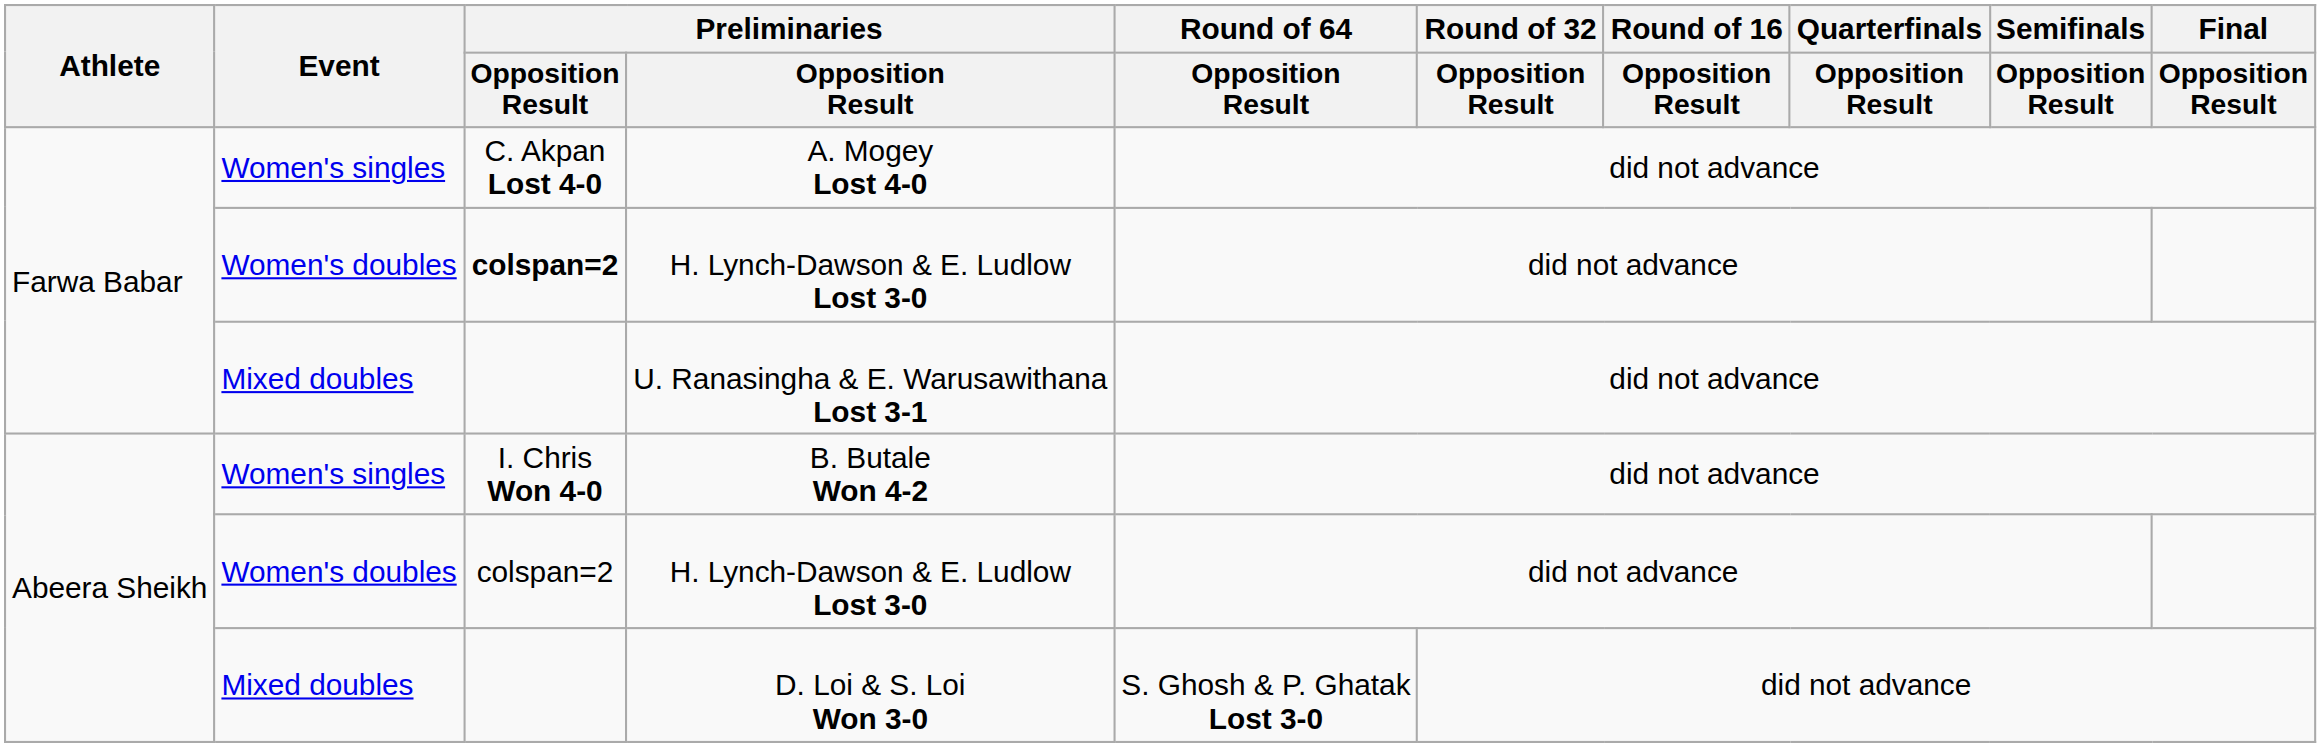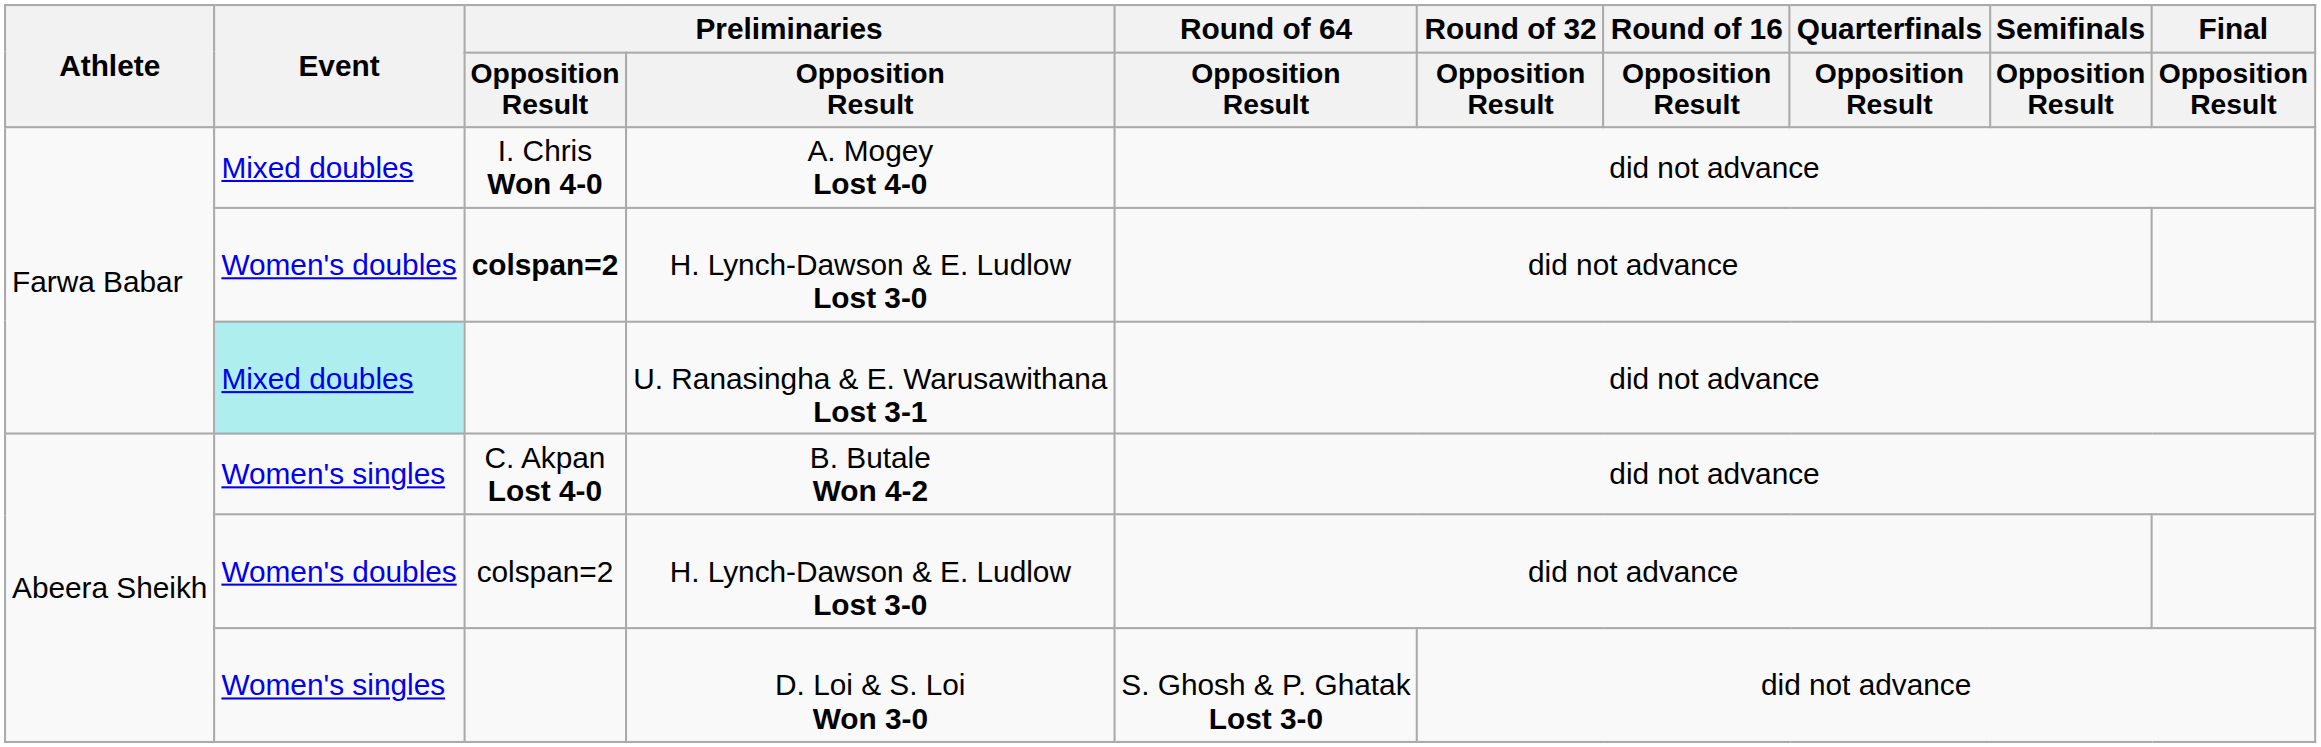(333, 168) Women's singles -> (317, 168) Mixed doubles
(545, 168) C. Akpan Lost 4-0 -> (545, 168) I. Chris Won 4-0
(317, 378) no background -> (317, 378) paleturquoise background
(545, 475) I. Chris Won 4-0 -> (545, 475) C. Akpan Lost 4-0
(317, 685) Mixed doubles -> (333, 685) Women's singles
